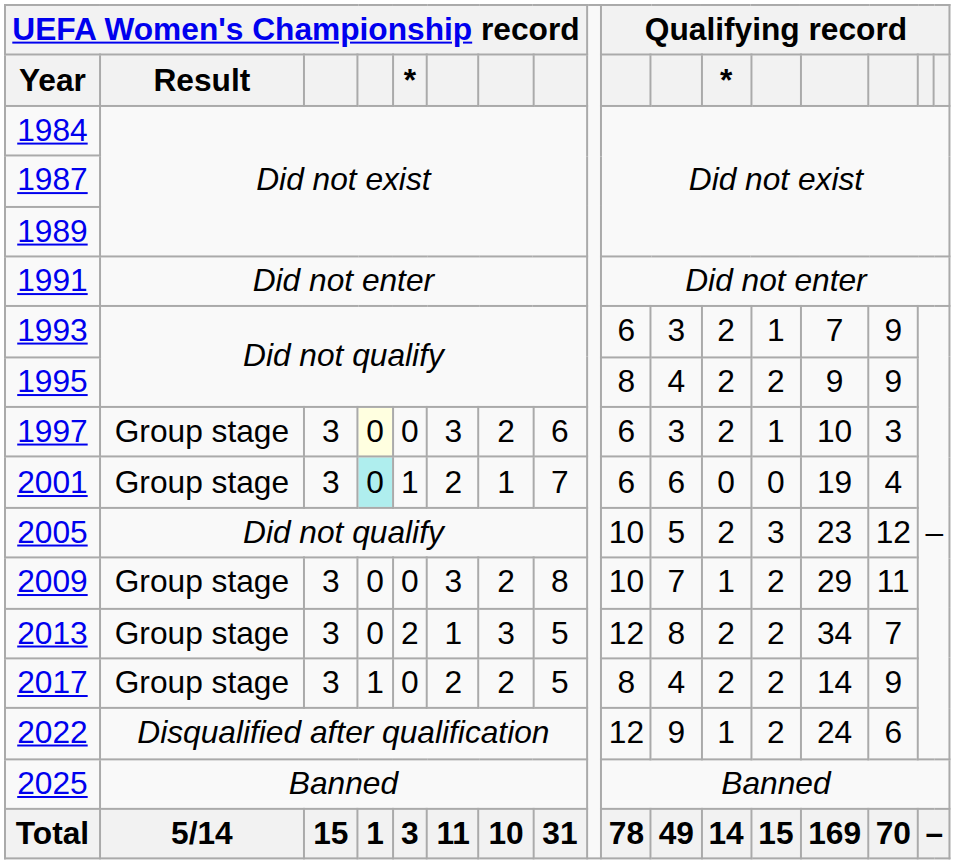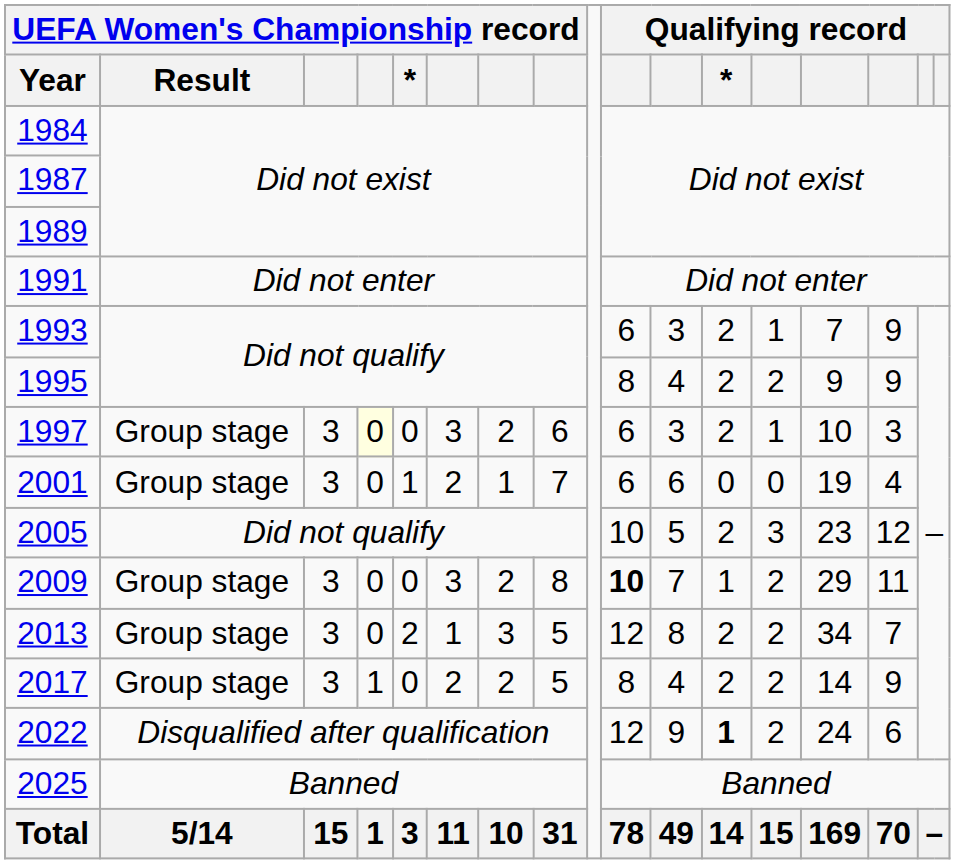(375, 481) paleturquoise background -> (375, 481) no background
(626, 582) normal -> (626, 582) bold
(726, 733) normal -> (726, 733) bold
